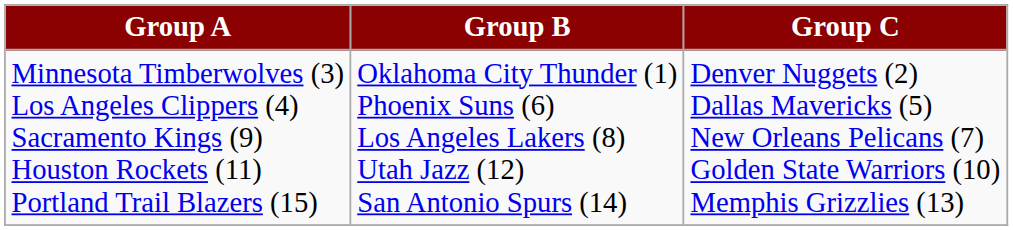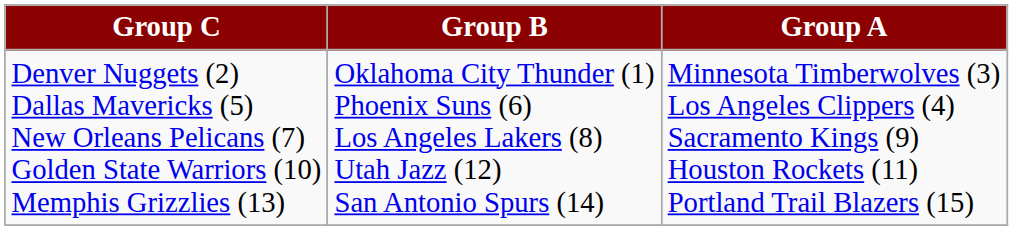columns swapped: (178, 27) <-> (845, 27)
